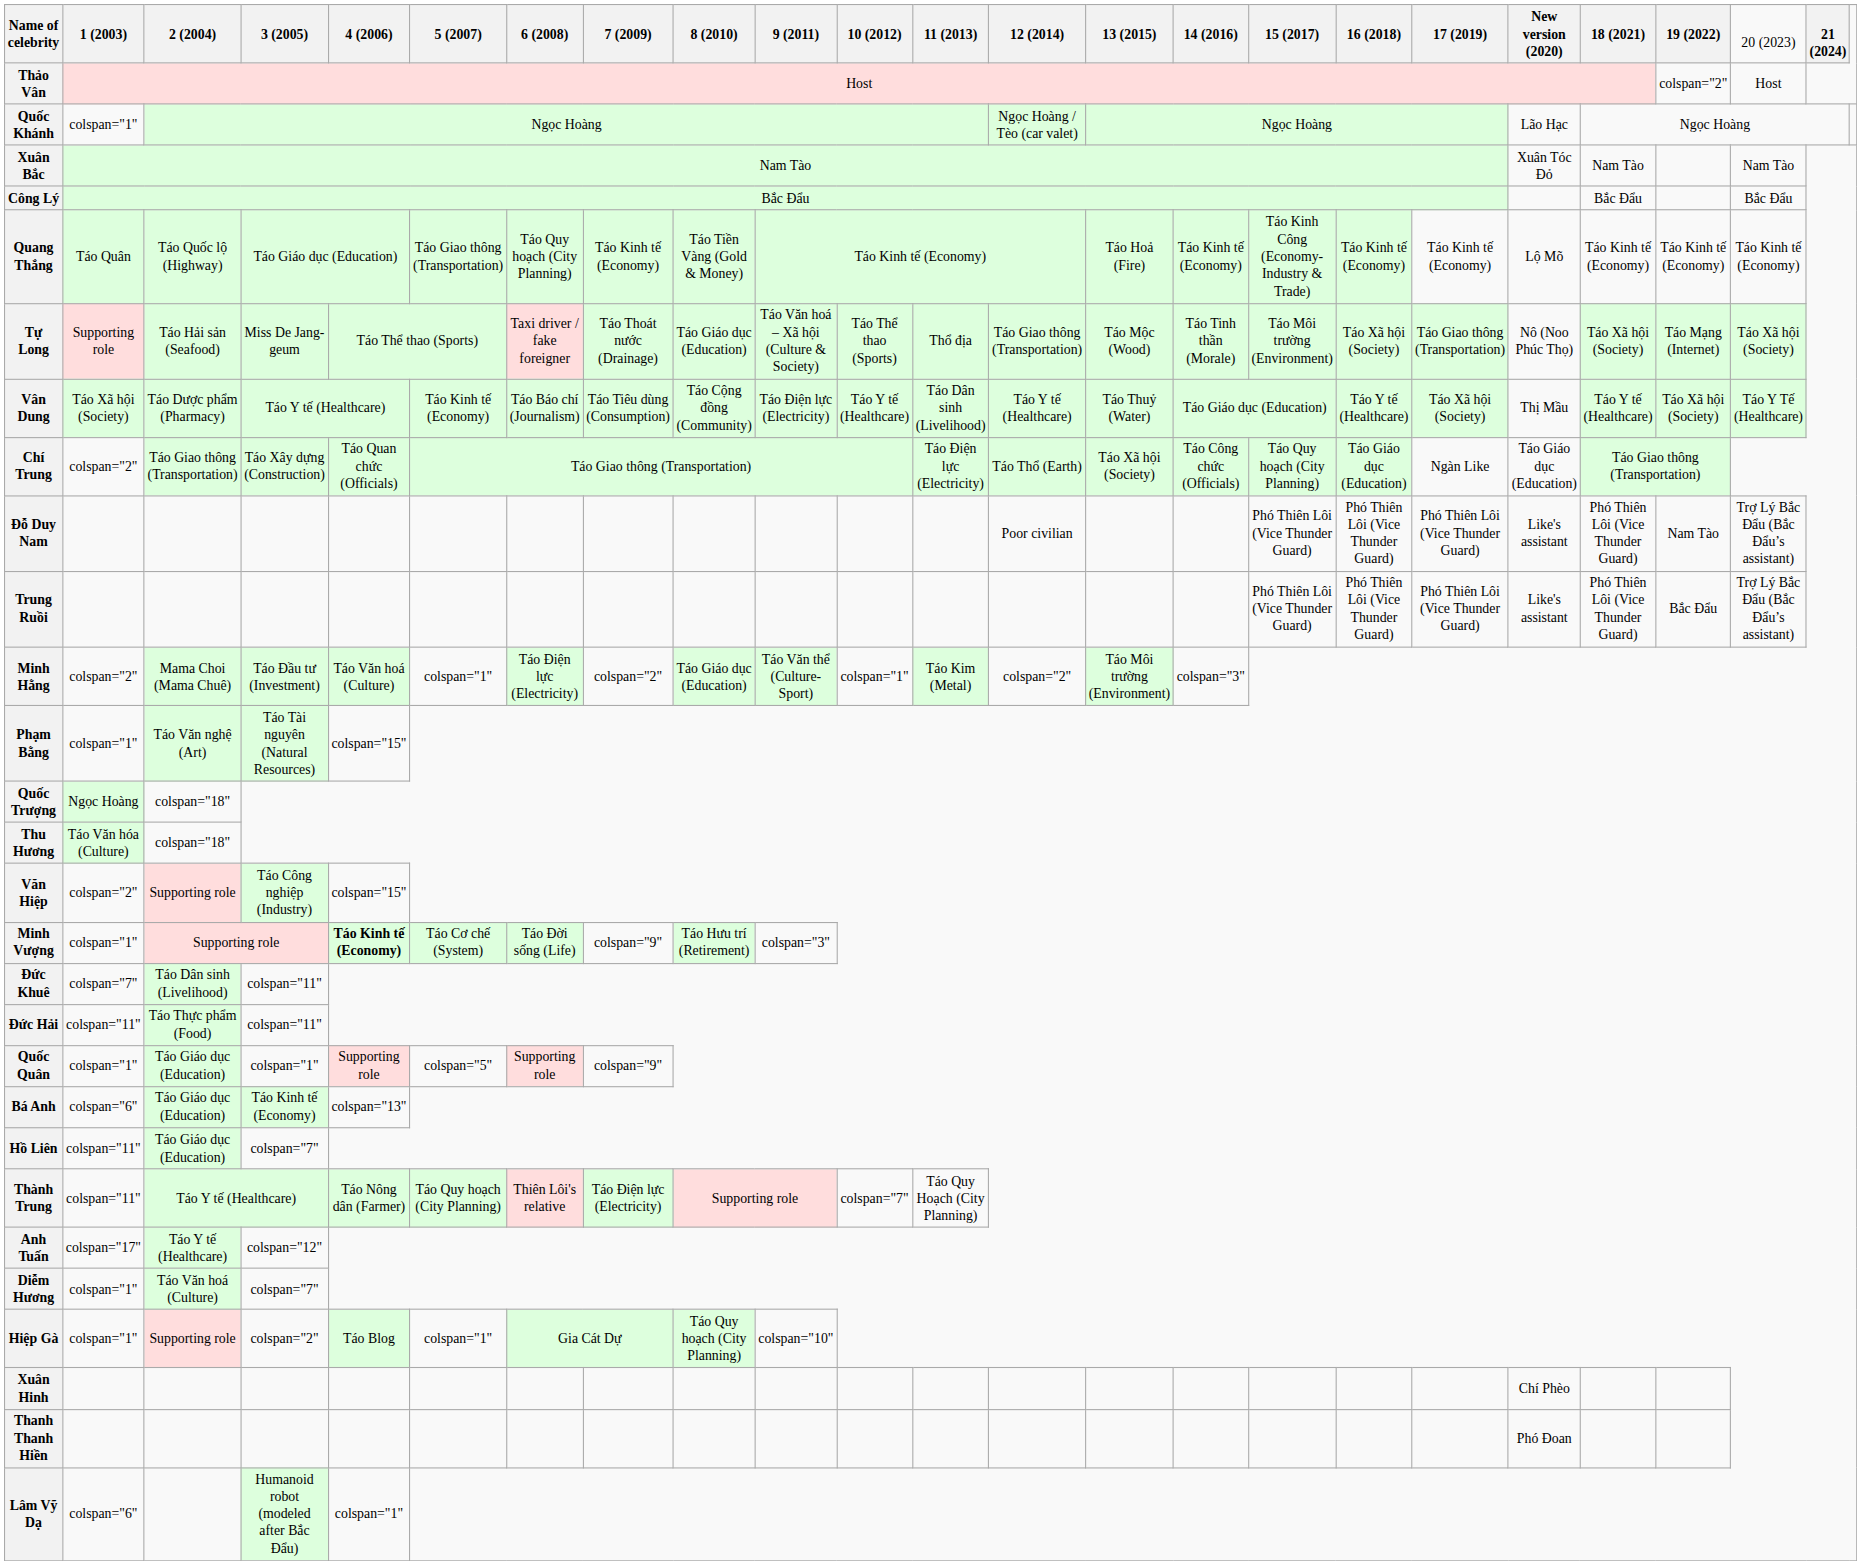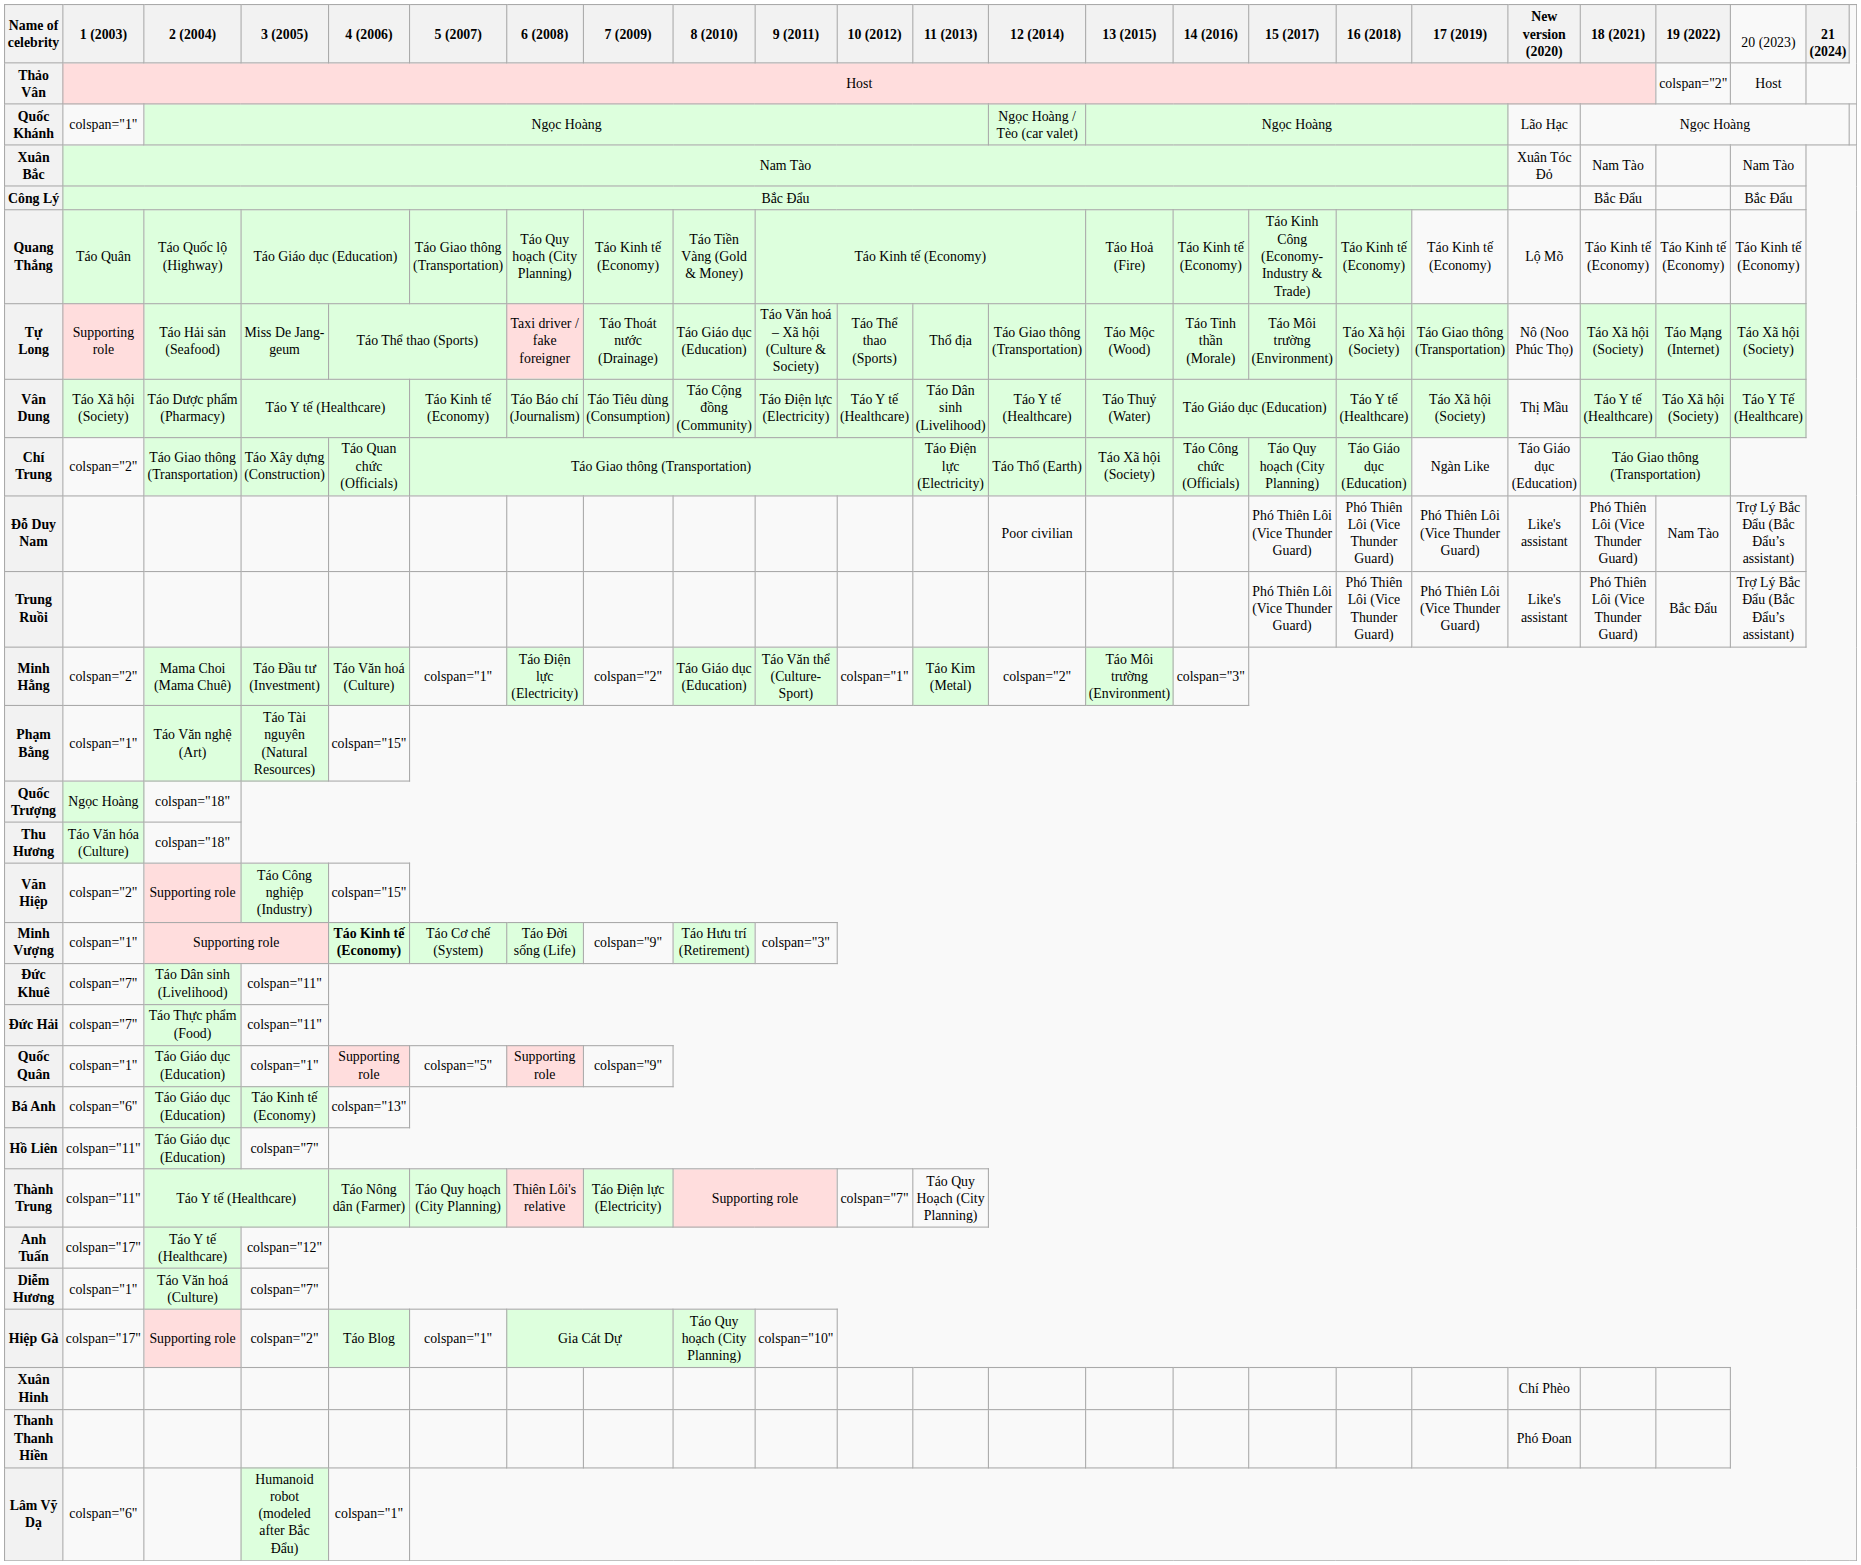(103, 1025) colspan="11" -> (103, 1025) colspan="7"
(103, 1339) colspan="1" -> (103, 1339) colspan="17"
